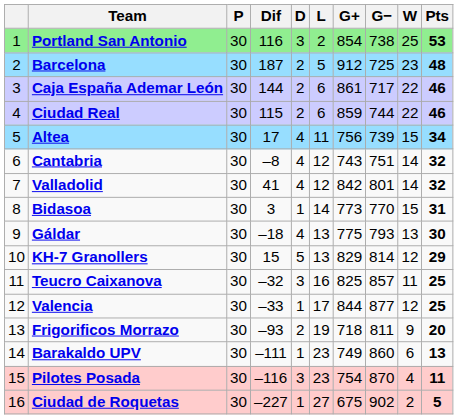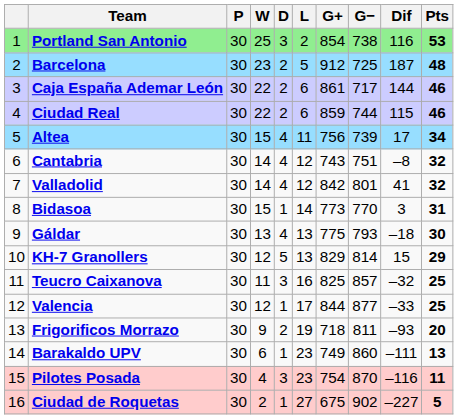columns swapped: (410, 16) <-> (271, 16)
